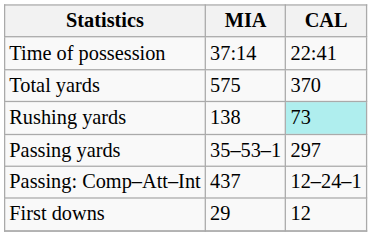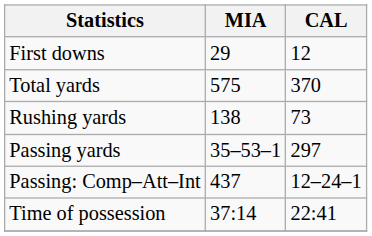rows swapped: (57, 214) <-> (87, 53)
(301, 117) paleturquoise background -> (301, 117) no background
